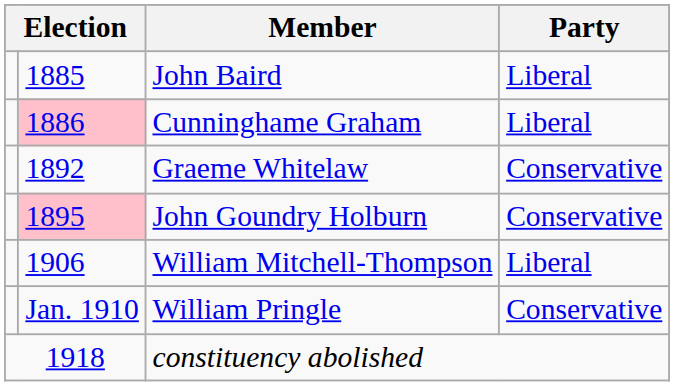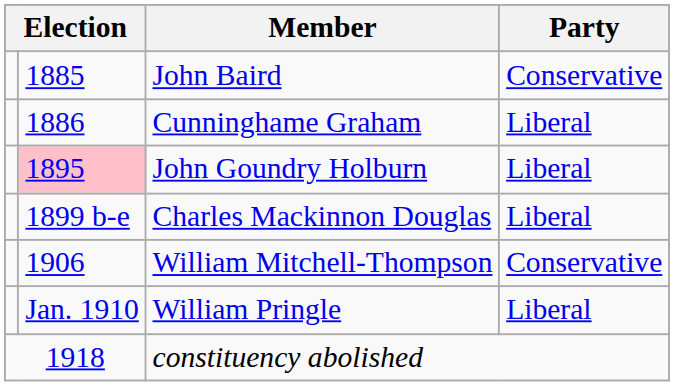(549, 74) Liberal -> (584, 74) Conservative
(55, 121) pink background -> (55, 121) no background
- row: (260, 168)
(584, 215) Conservative -> (549, 168) Liberal
+ row: (322, 215)
(549, 262) Liberal -> (584, 262) Conservative
(584, 309) Conservative -> (549, 309) Liberal
